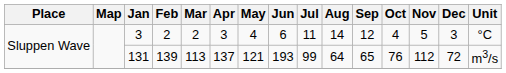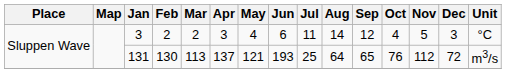(167, 56) 139 -> (167, 56) 130
(309, 56) 99 -> (309, 56) 25
